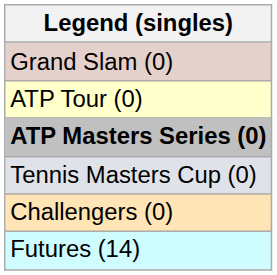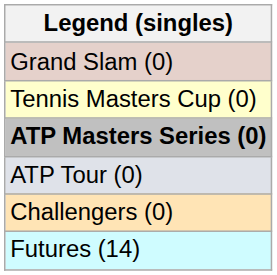(76, 99) ATP Tour (0) -> (133, 99) Tennis Masters Cup (0)
(133, 174) Tennis Masters Cup (0) -> (76, 174) ATP Tour (0)
